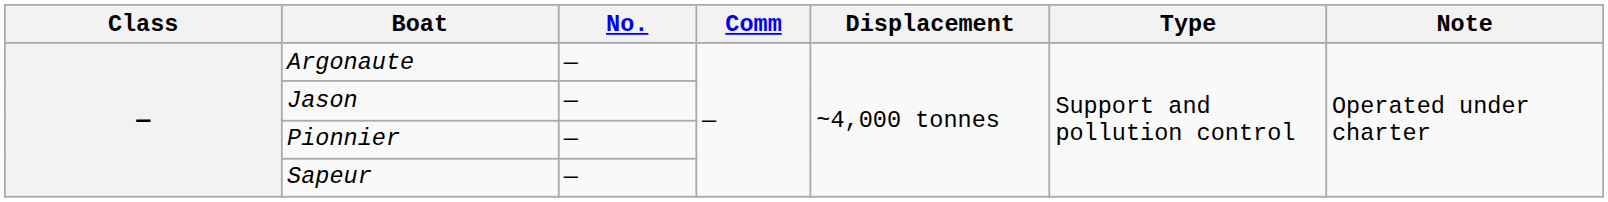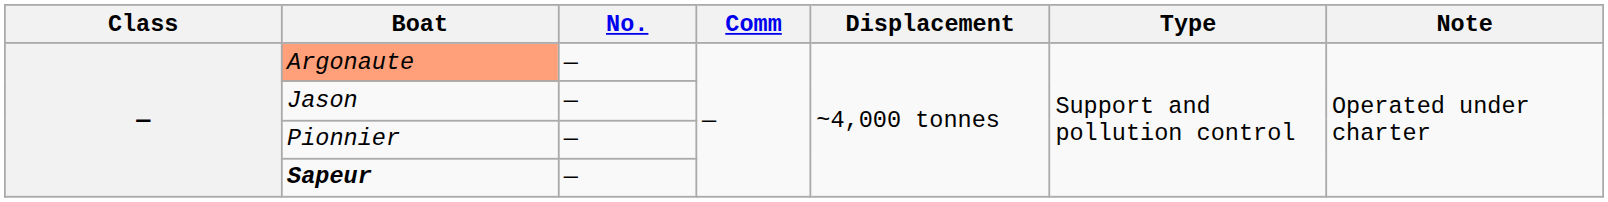(351, 62) no background -> (351, 62) lightsalmon background
(329, 177) normal -> (329, 177) bold
